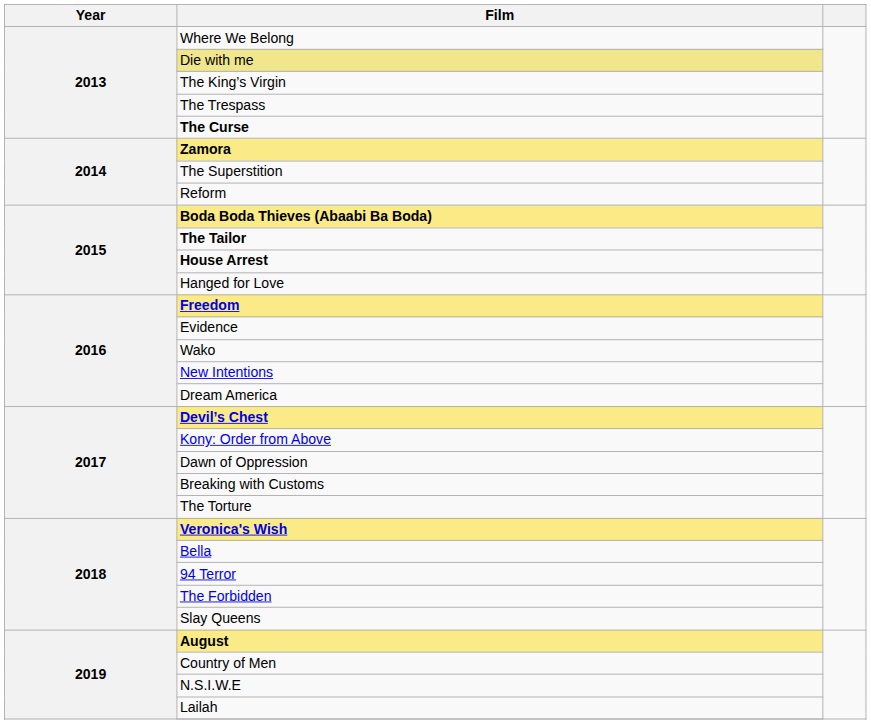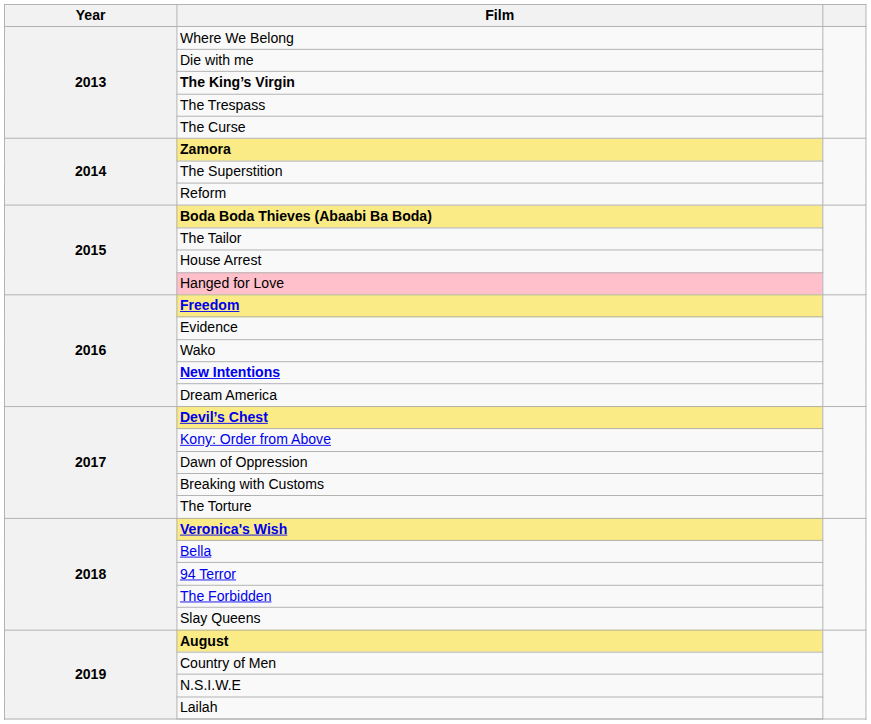(217, 60) khaki background -> (217, 60) no background
(233, 82) normal -> (237, 82) bold
(214, 127) bold -> (213, 127) normal
(213, 238) bold -> (211, 238) normal
(224, 261) bold -> (221, 261) normal
(232, 283) no background -> (232, 283) pink background
(227, 372) normal -> (230, 372) bold
